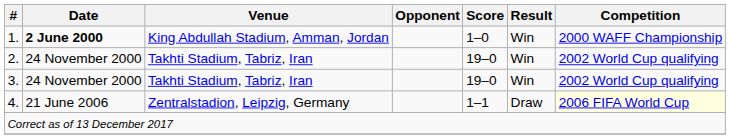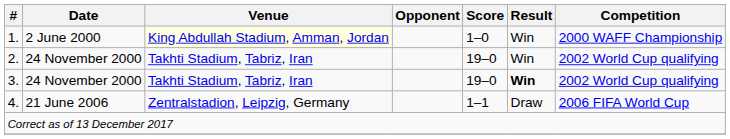(64, 37) bold -> (63, 37) normal
(268, 37) no background -> (268, 37) lightyellow background
(522, 80) normal -> (523, 80) bold
(624, 102) lightyellow background -> (624, 102) no background
